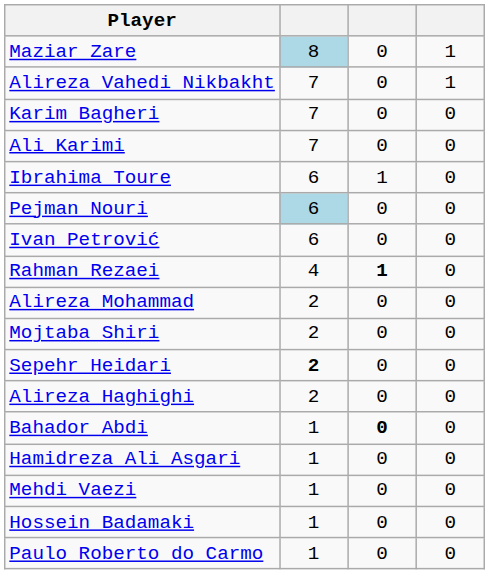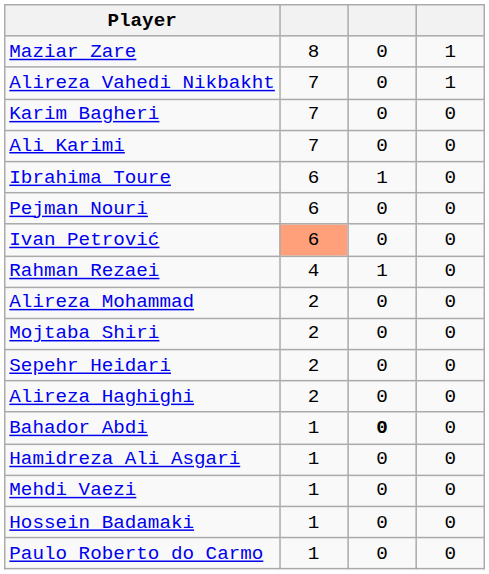(314, 52) lightblue background -> (314, 52) no background
(314, 209) lightblue background -> (314, 209) no background
(314, 240) no background -> (314, 240) lightsalmon background
(382, 271) bold -> (382, 271) normal
(314, 365) bold -> (314, 365) normal
